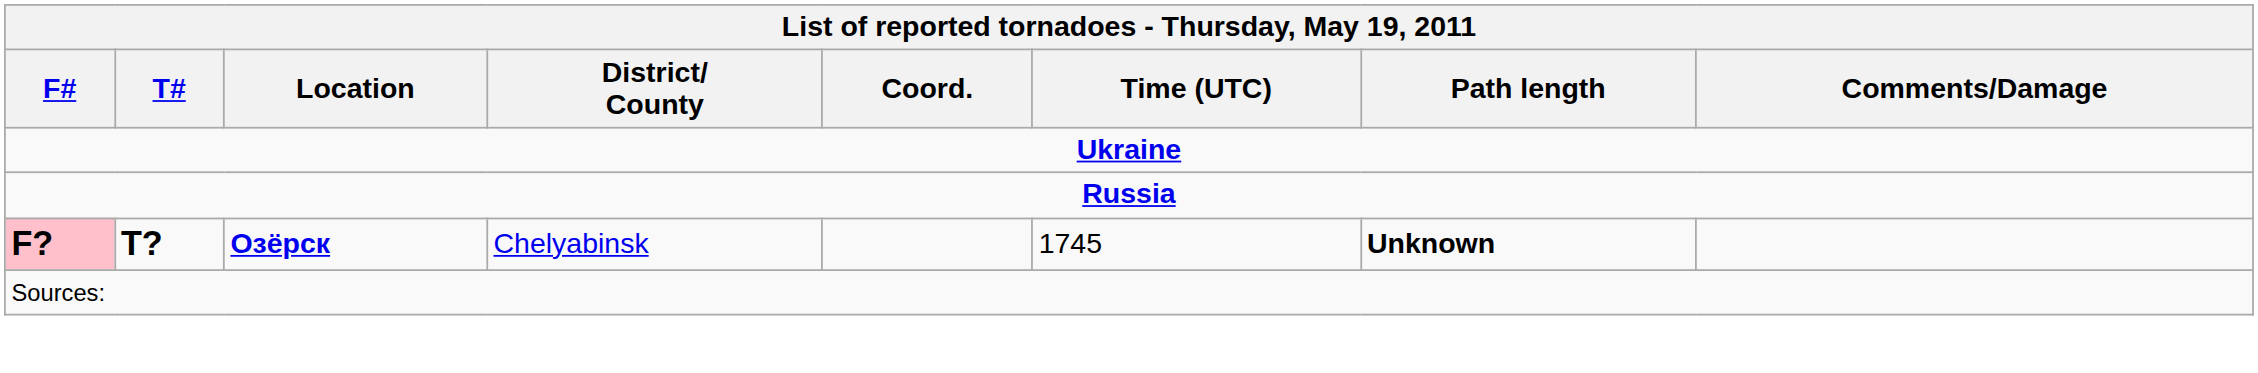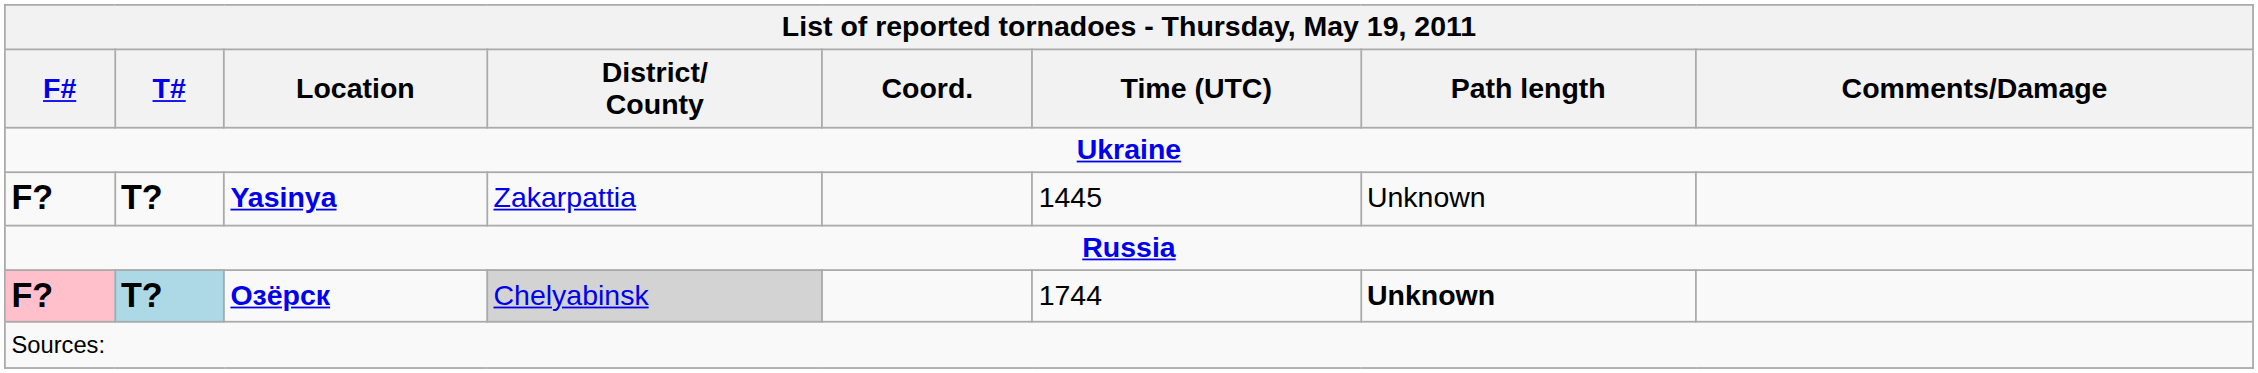+ row: (284, 198)
(142, 243) no background -> (142, 295) lightblue background
(571, 243) no background -> (571, 295) lightgrey background
(1070, 243) 1745 -> (1070, 295) 1744
